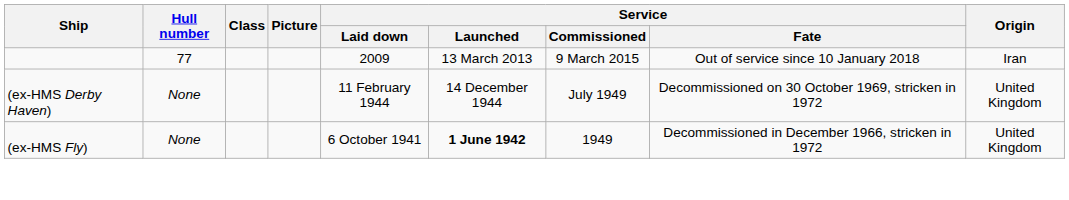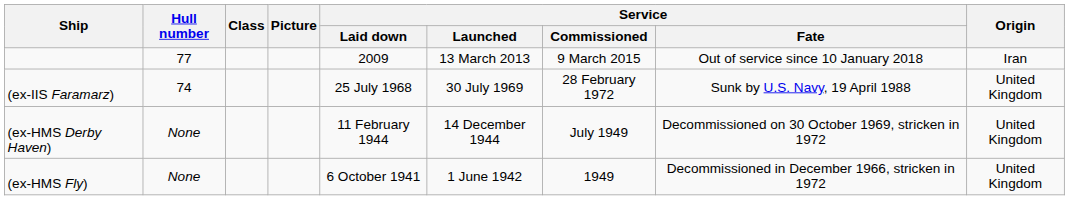+ row: (61, 95)
(487, 139) bold -> (485, 176) normal
